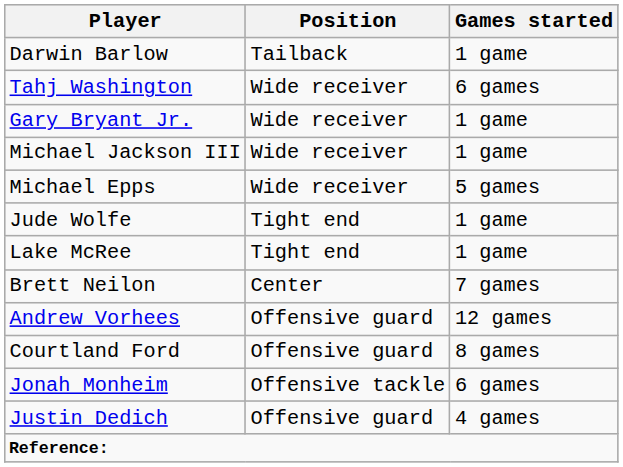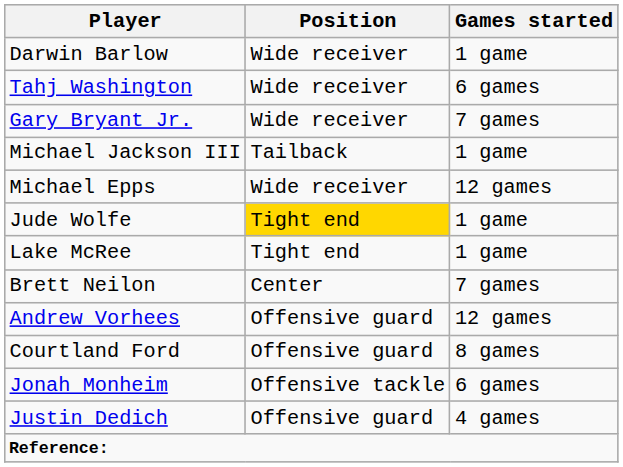(299, 54) Tailback -> (330, 54) Wide receiver
(491, 120) 1 game -> (497, 120) 7 games
(330, 154) Wide receiver -> (299, 154) Tailback
(497, 187) 5 games -> (504, 187) 12 games
(305, 220) no background -> (305, 220) gold background
